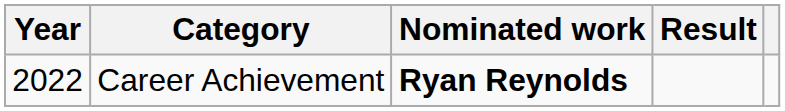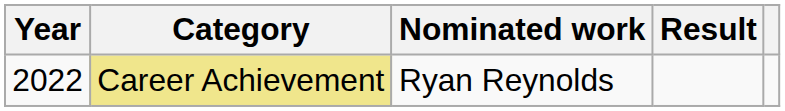(241, 79) no background -> (241, 79) khaki background
(513, 79) bold -> (506, 79) normal
